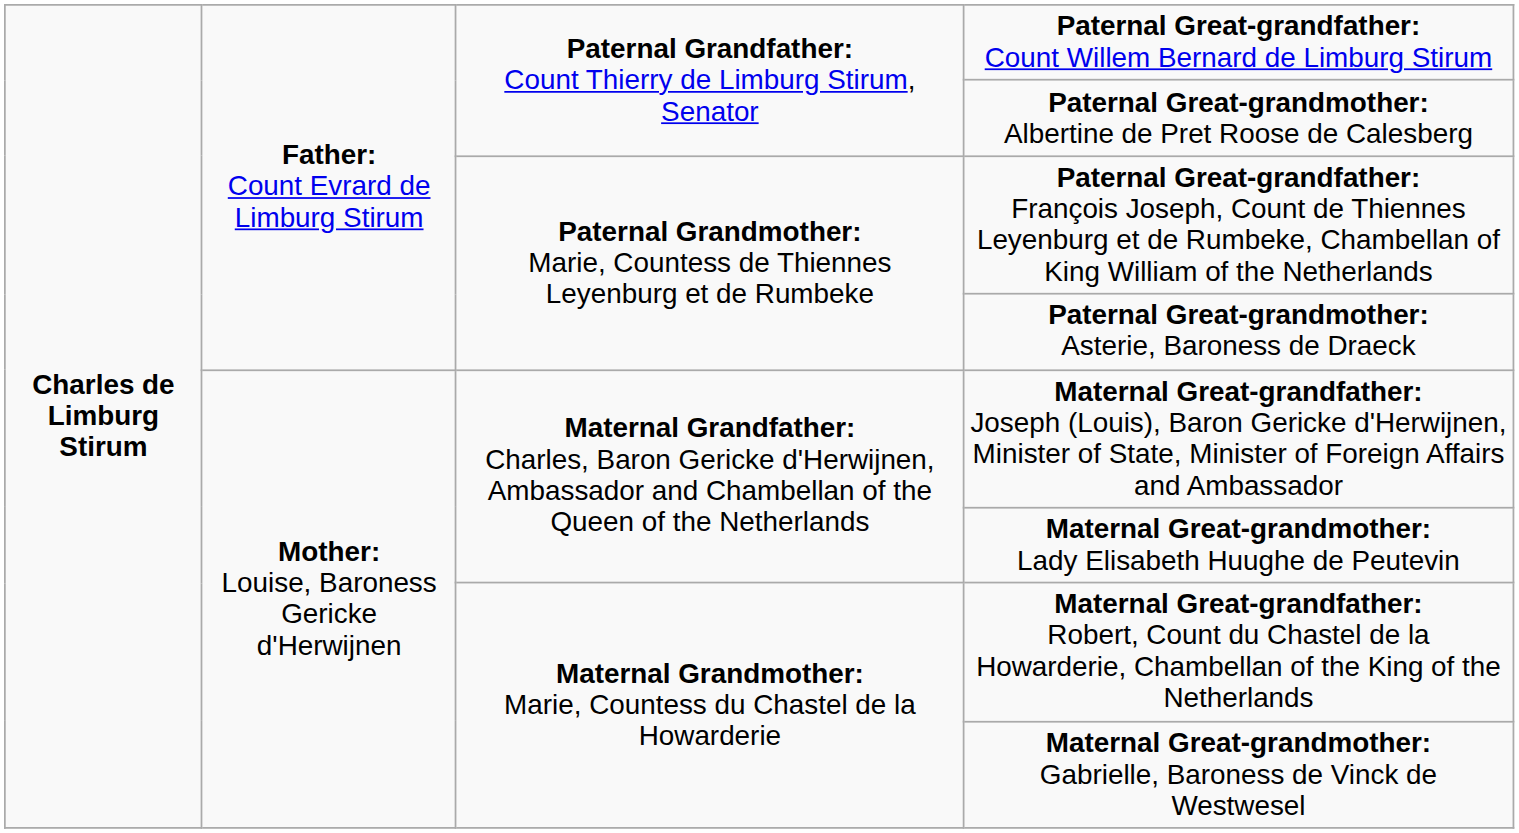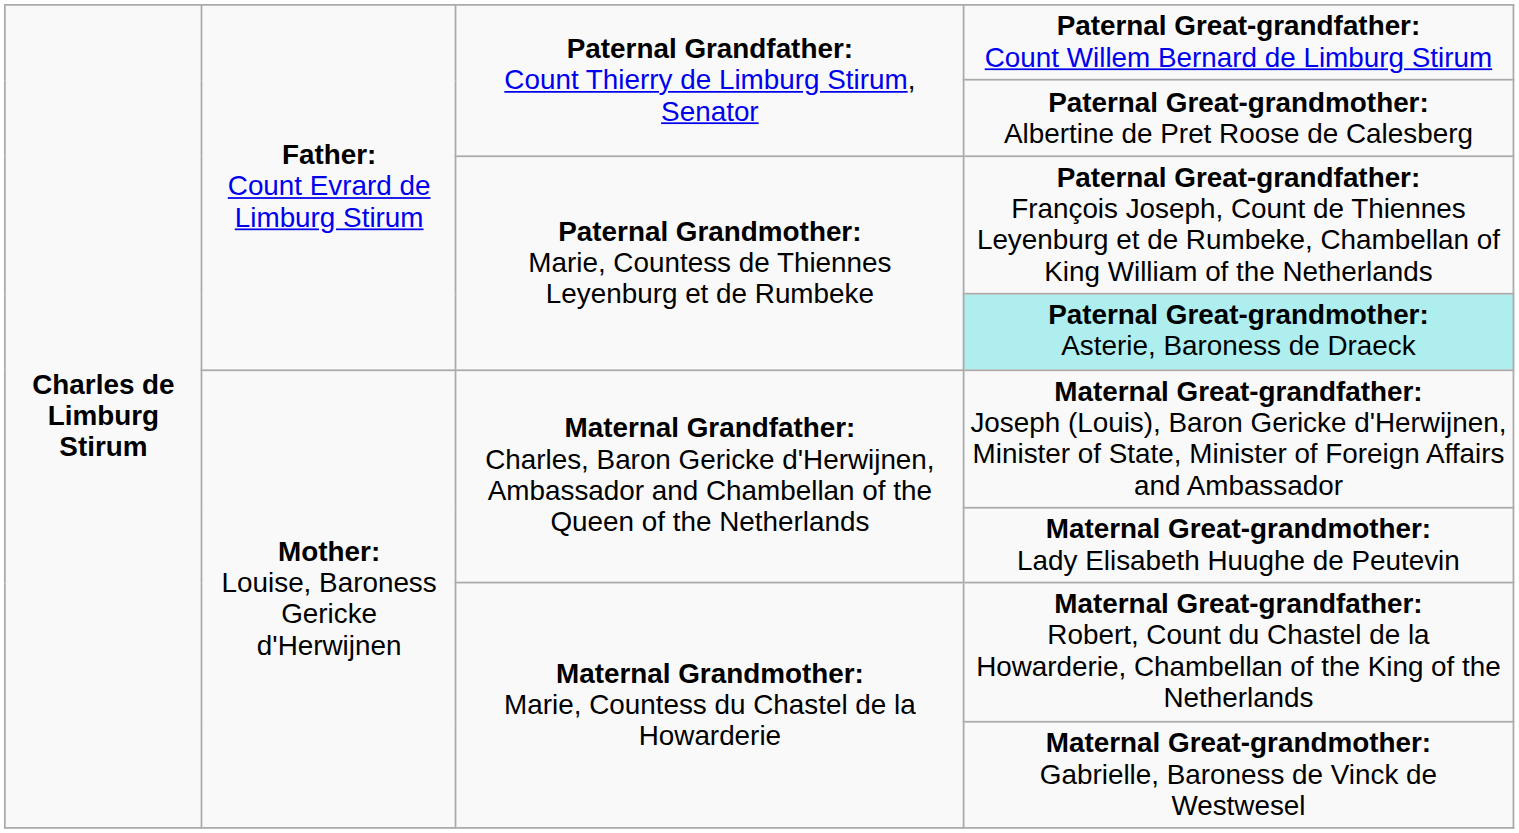(1238, 331) no background -> (1238, 331) paleturquoise background
